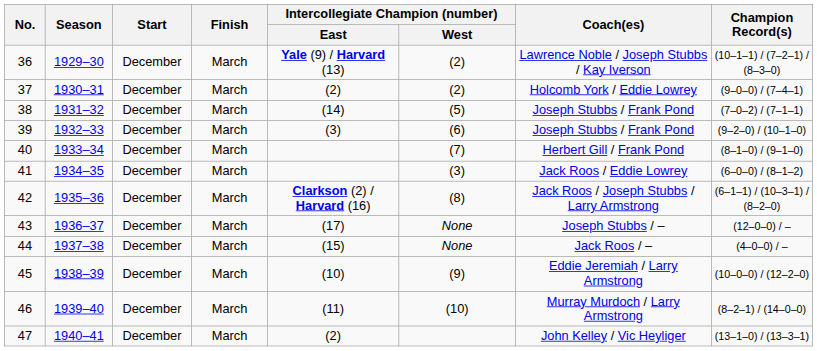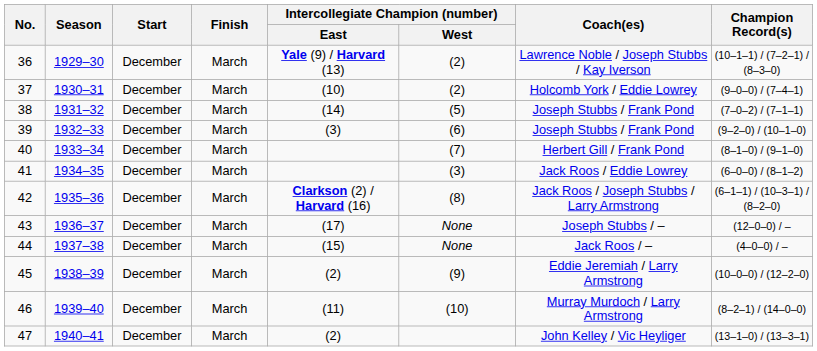(333, 89) (2) -> (333, 89) (10)
(333, 273) (10) -> (333, 273) (2)
